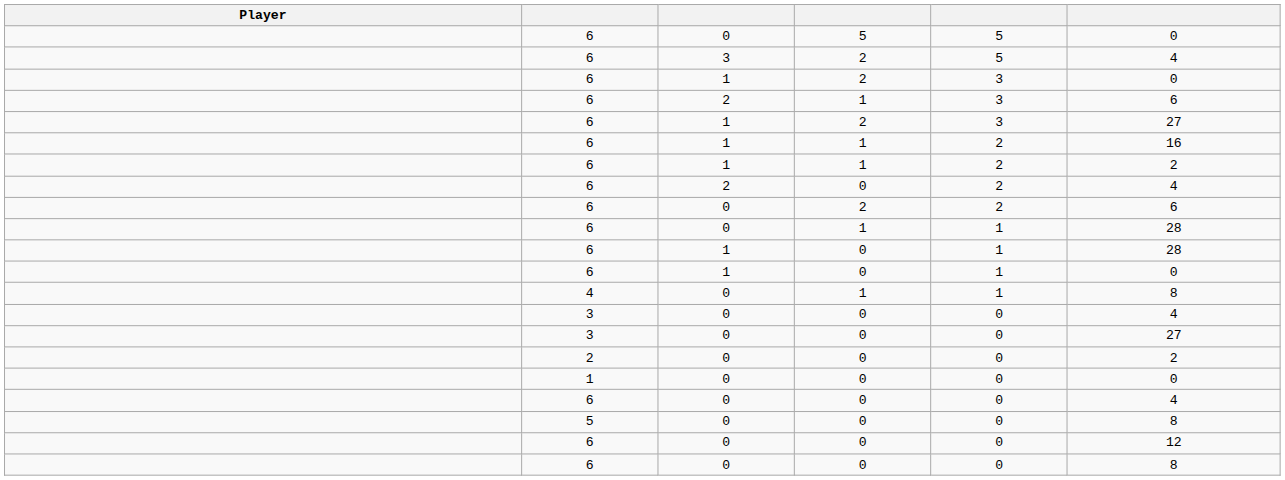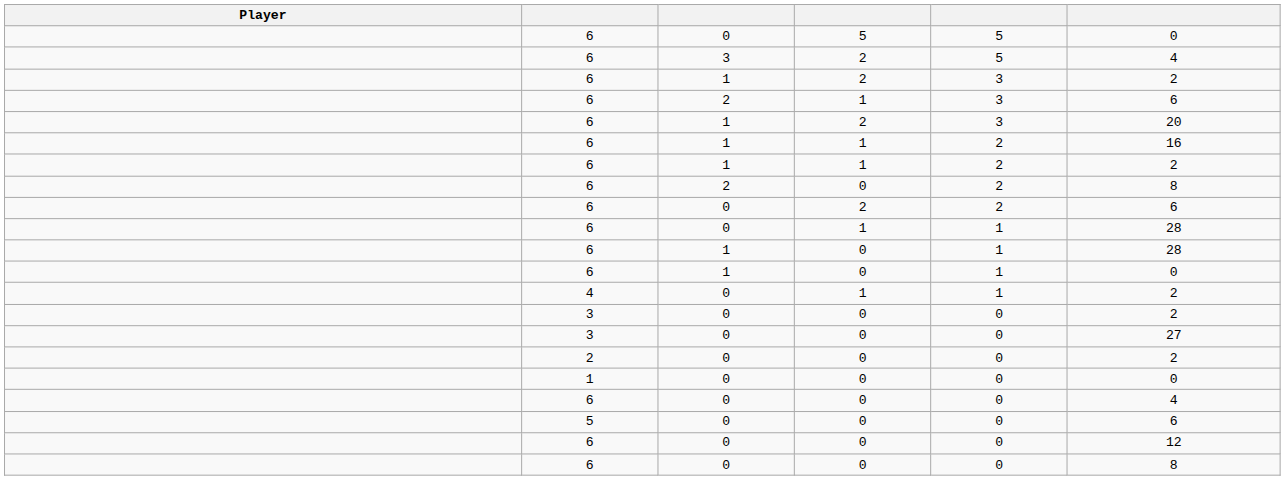(1174, 79) 0 -> (1174, 79) 2
(1174, 122) 27 -> (1174, 122) 20
(1174, 186) 4 -> (1174, 186) 8
(1174, 293) 8 -> (1174, 293) 2
(1174, 315) 4 -> (1174, 315) 2
(1174, 422) 8 -> (1174, 422) 6
